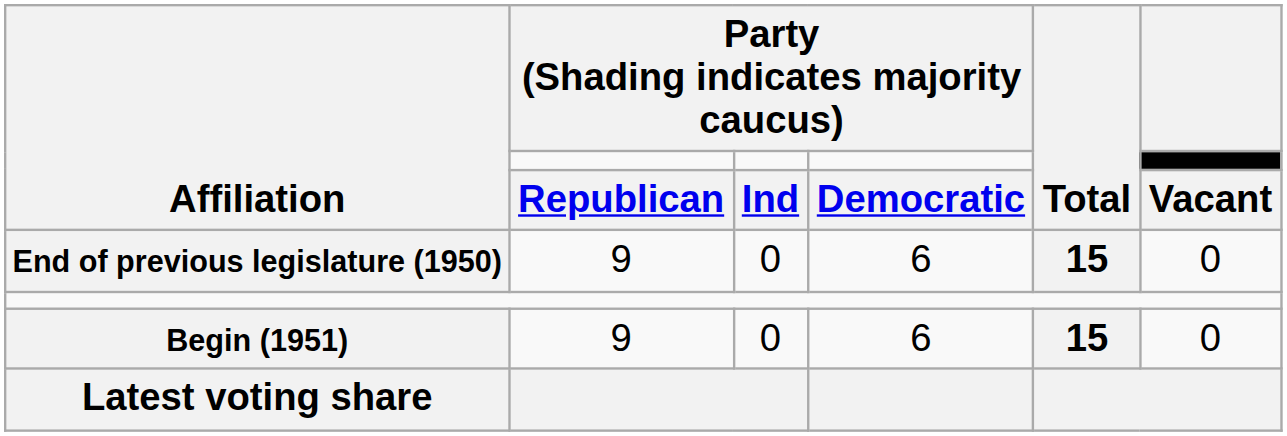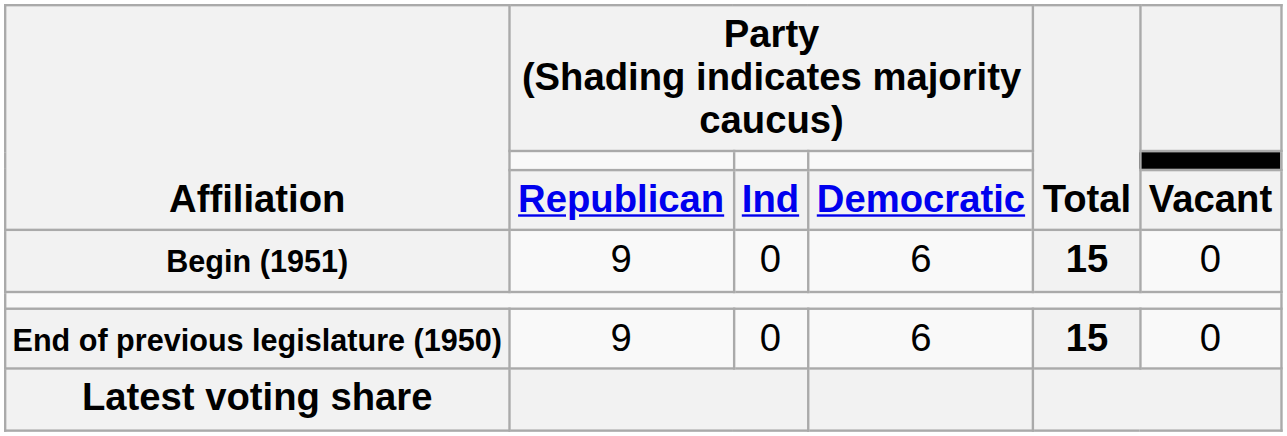rows swapped: (257, 260) <-> (257, 339)
